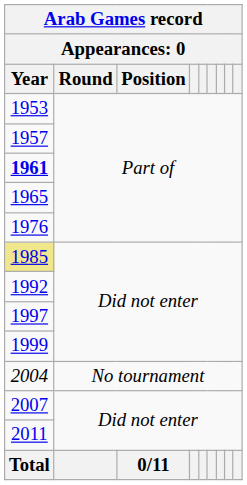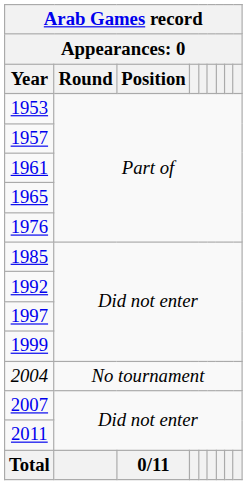(29, 167) bold -> (29, 167) normal
(29, 256) khaki background -> (29, 256) no background
